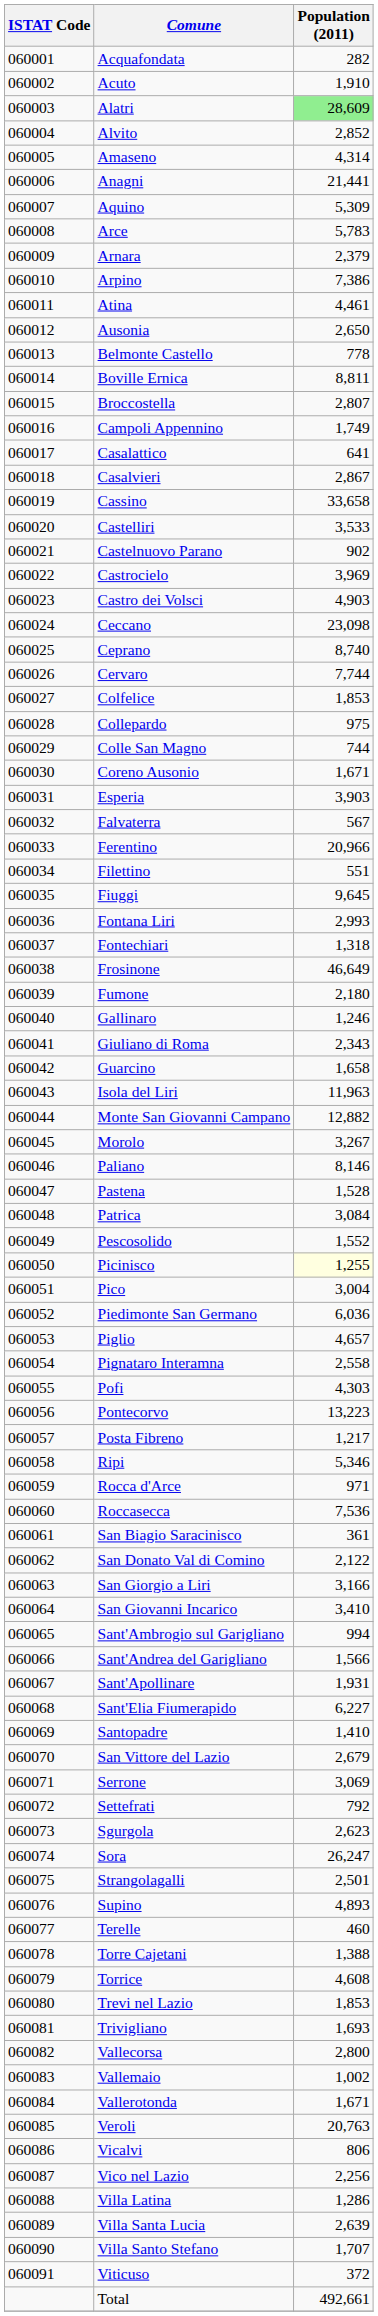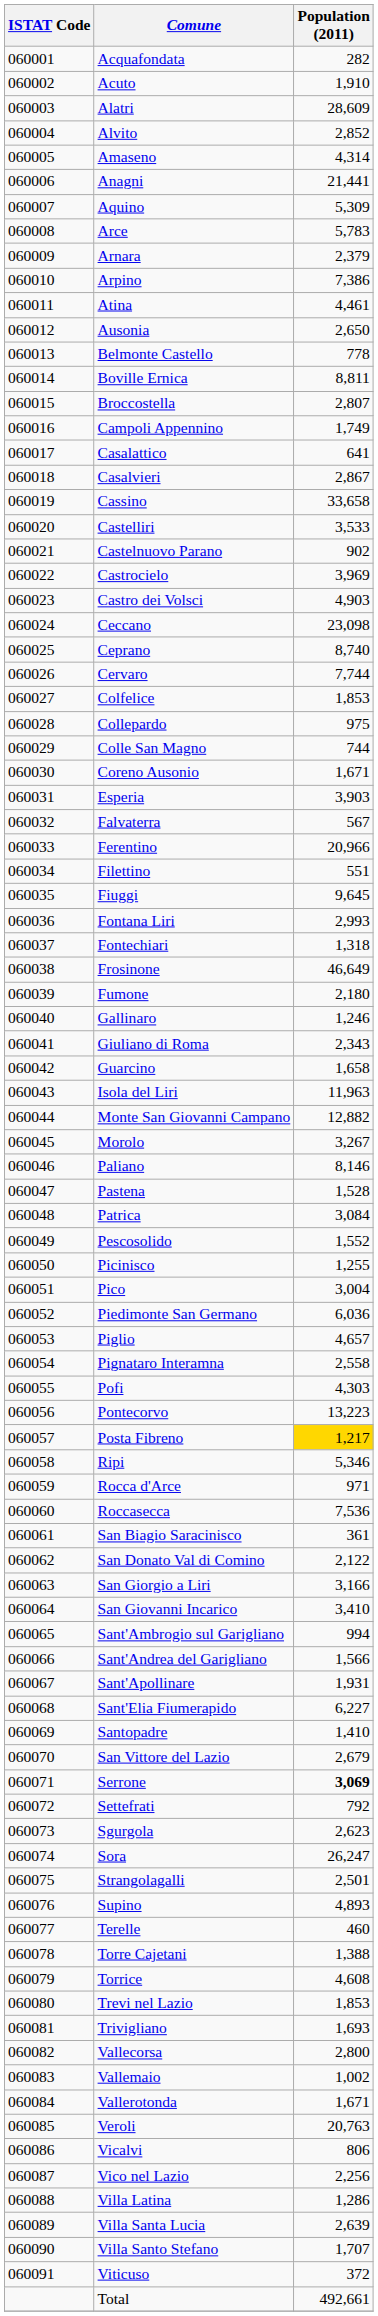(349, 108) lightgreen background -> (349, 108) no background
(352, 1264) lightyellow background -> (352, 1264) no background
(352, 1437) no background -> (352, 1437) gold background
(352, 1781) normal -> (352, 1781) bold
